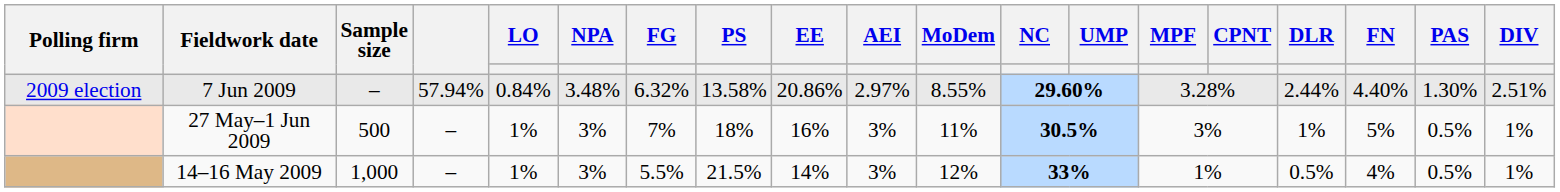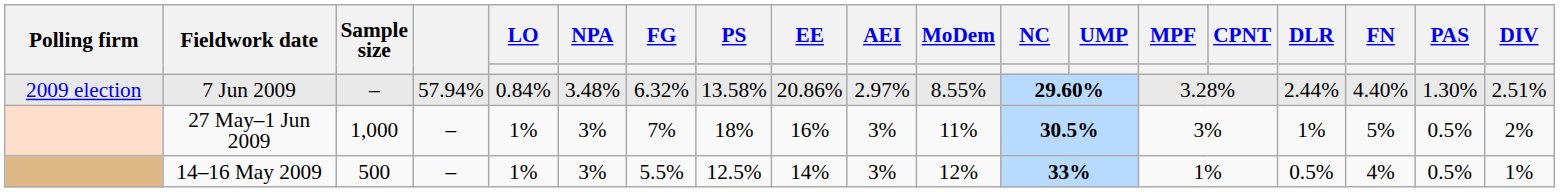(374, 131) 500 -> (374, 131) 1,000
(1519, 131) 1% -> (1519, 131) 2%
(374, 172) 1,000 -> (374, 172) 500
(734, 172) 21.5% -> (734, 172) 12.5%
